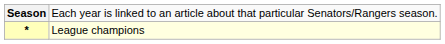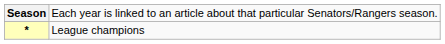(98, 30) lightyellow background -> (98, 30) no background
